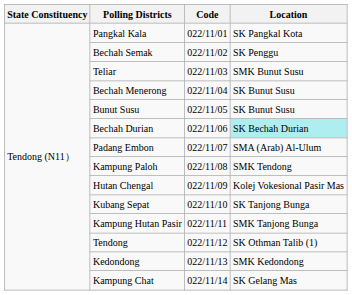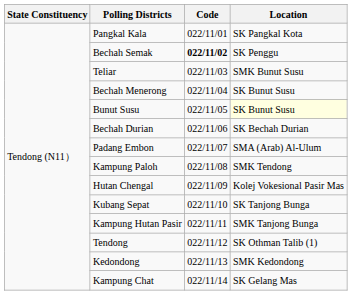(207, 52) normal -> (207, 52) bold
(264, 109) no background -> (264, 109) lightyellow background
(271, 128) paleturquoise background -> (271, 128) no background
